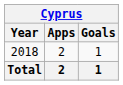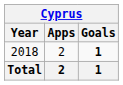(98, 52) normal -> (98, 52) bold
